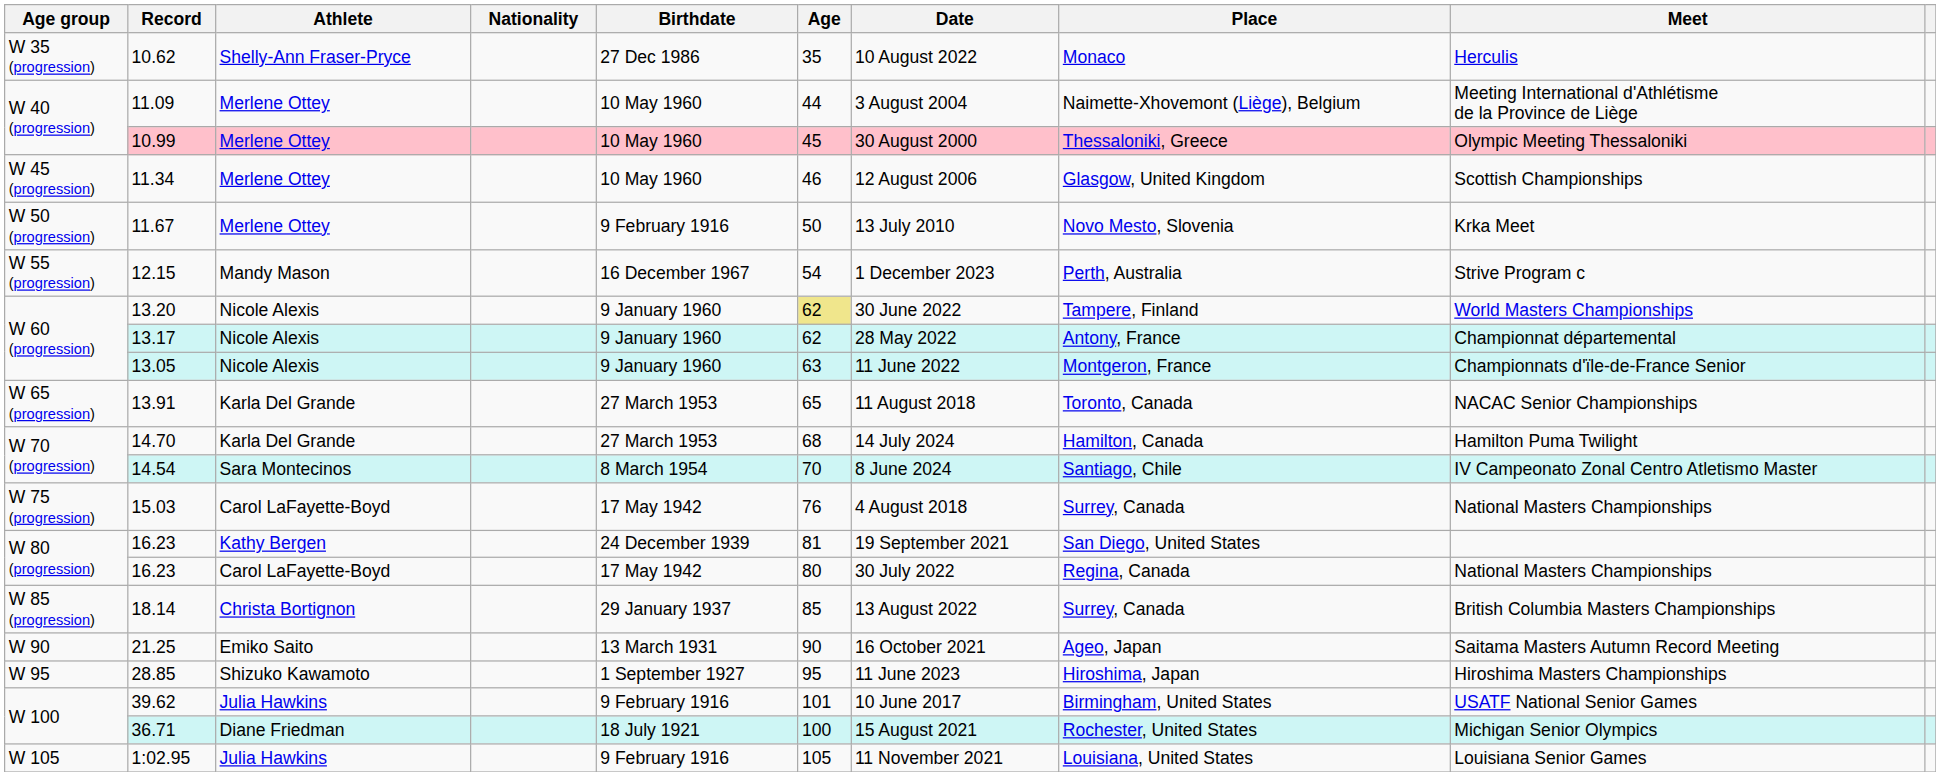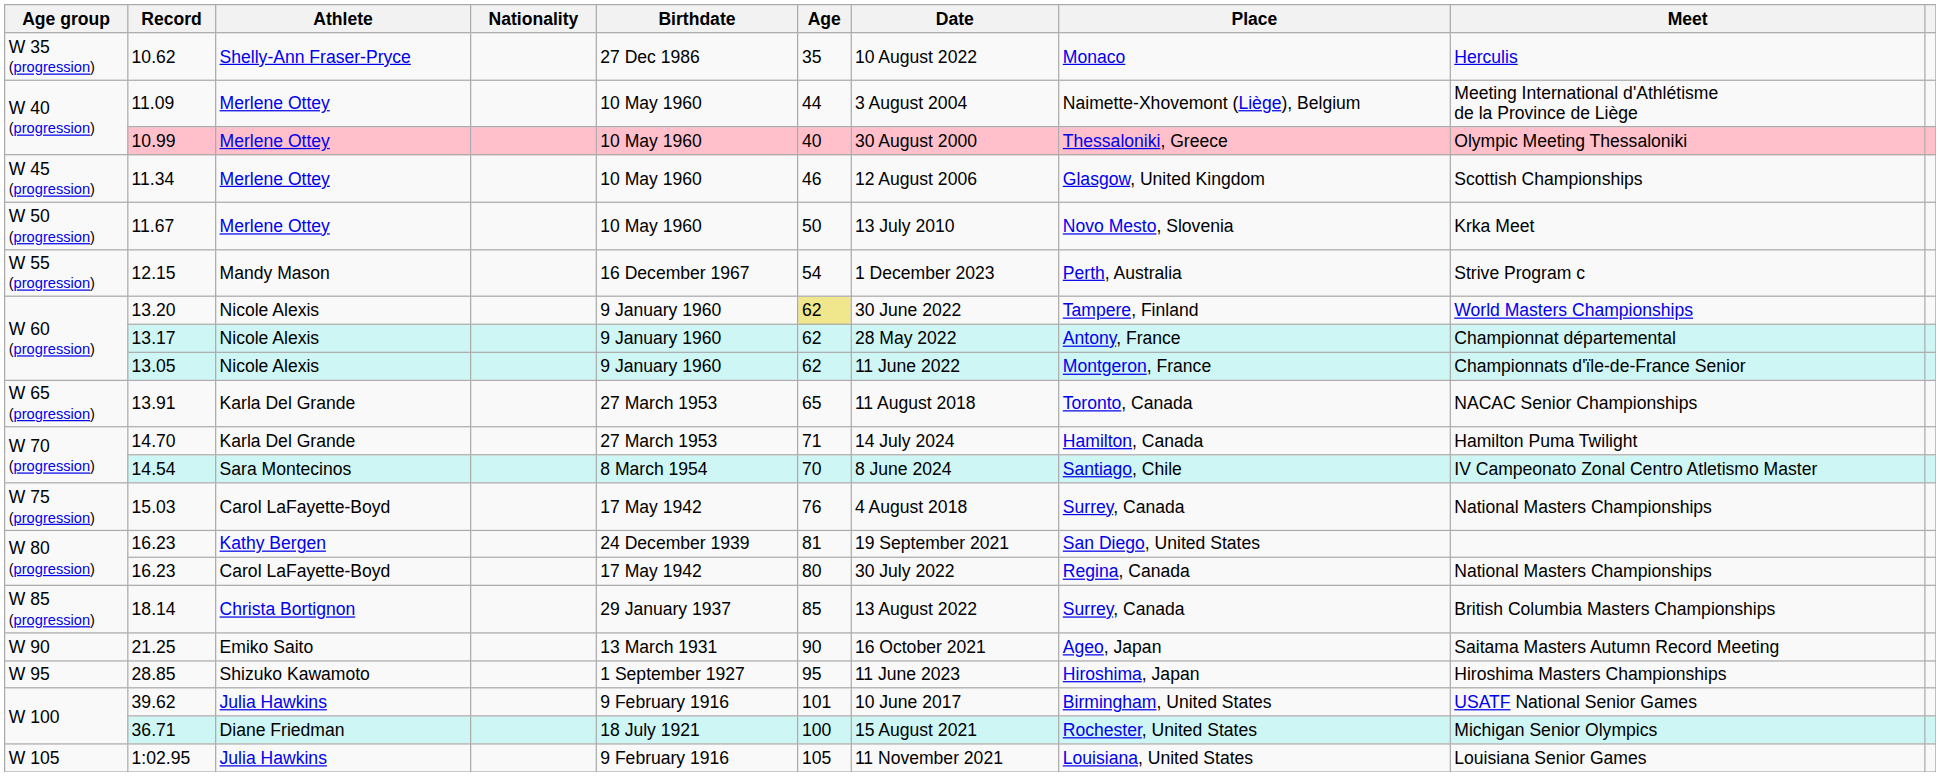(812, 141) 45 -> (812, 141) 40
(665, 226) 9 February 1916 -> (651, 226) 10 May 1960
(812, 366) 63 -> (812, 366) 62
(812, 441) 68 -> (812, 441) 71
